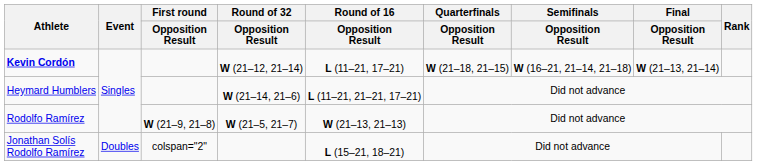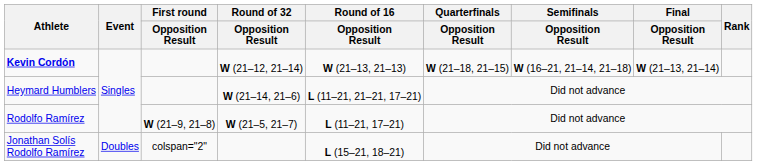(365, 69) L (11–21, 17–21) -> (365, 69) W (21–13, 21–13)
(365, 125) W (21–13, 21–13) -> (365, 125) L (11–21, 17–21)
